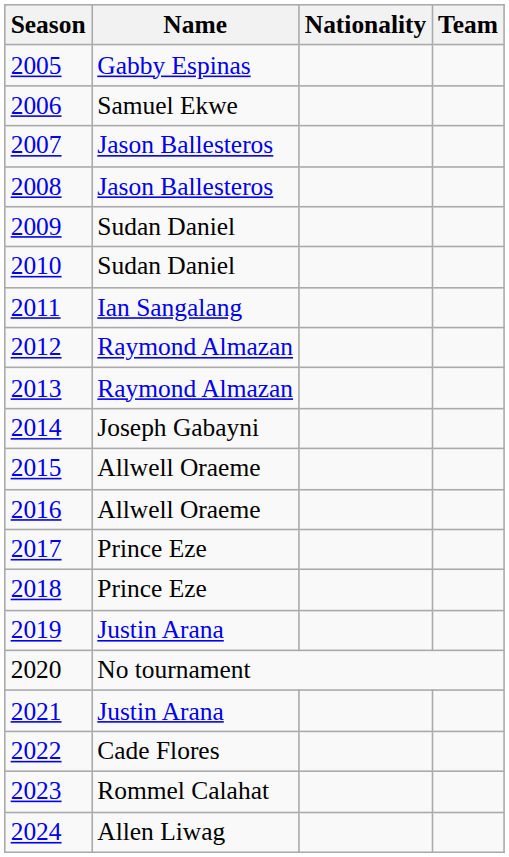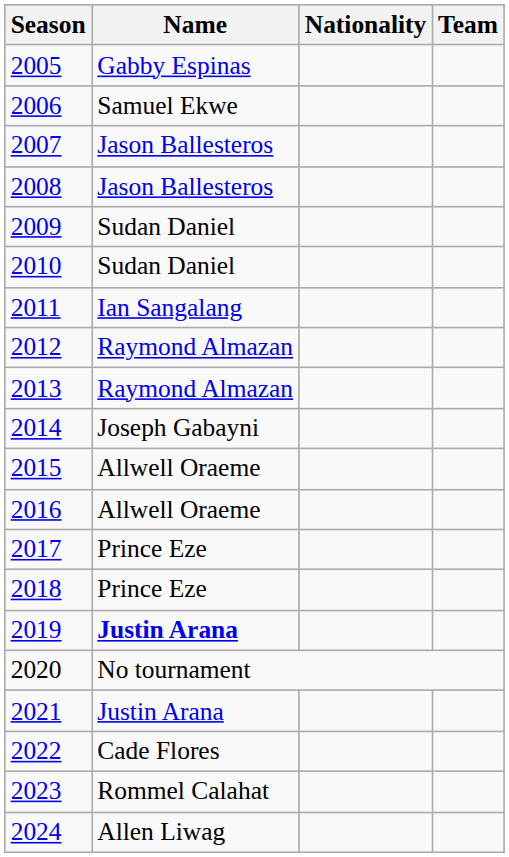(161, 629) normal -> (168, 629) bold
